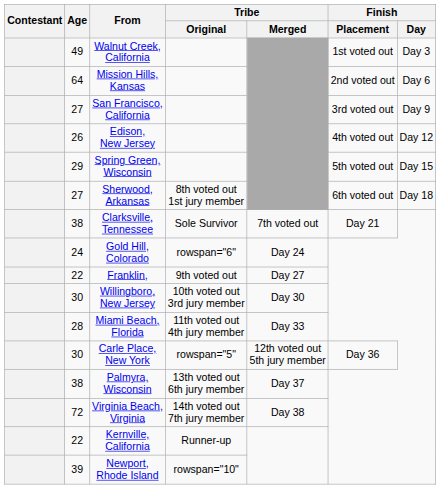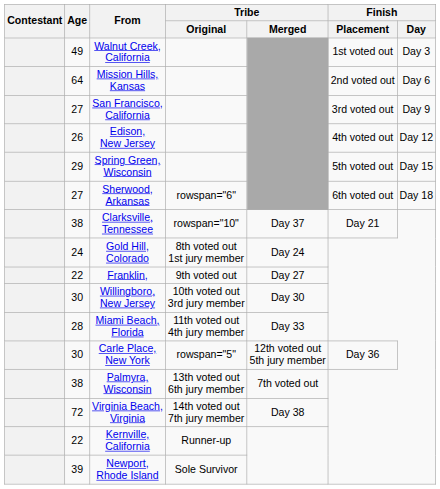(206, 195) 8th voted out 1st jury member -> (206, 195) rowspan="6"
(206, 224) Sole Survivor -> (206, 224) rowspan="10"
(288, 224) 7th voted out -> (288, 224) Day 37
(206, 252) rowspan="6" -> (206, 252) 8th voted out 1st jury member
(288, 383) Day 37 -> (288, 383) 7th voted out
(206, 469) rowspan="10" -> (206, 469) Sole Survivor
